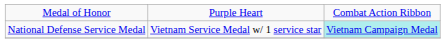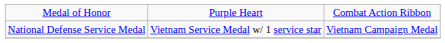(382, 29) paleturquoise background -> (382, 29) no background
